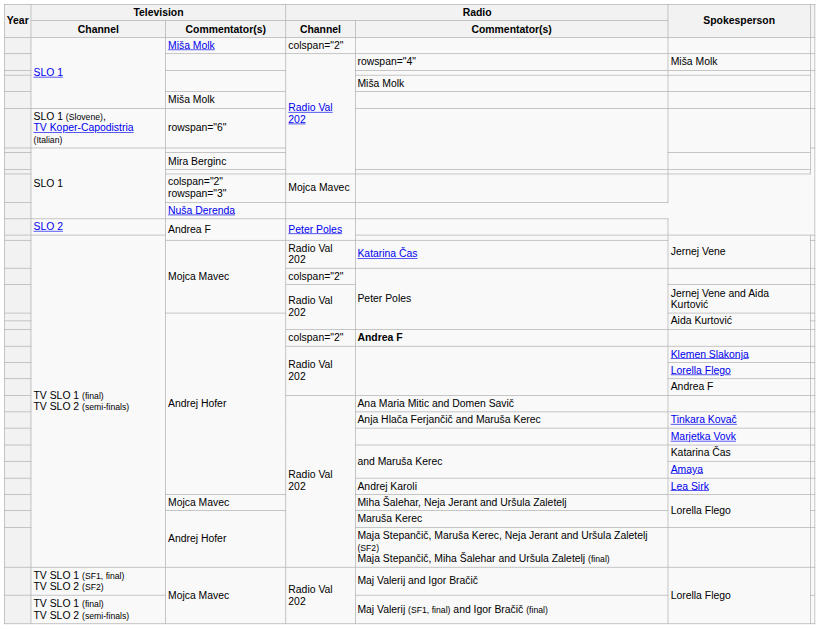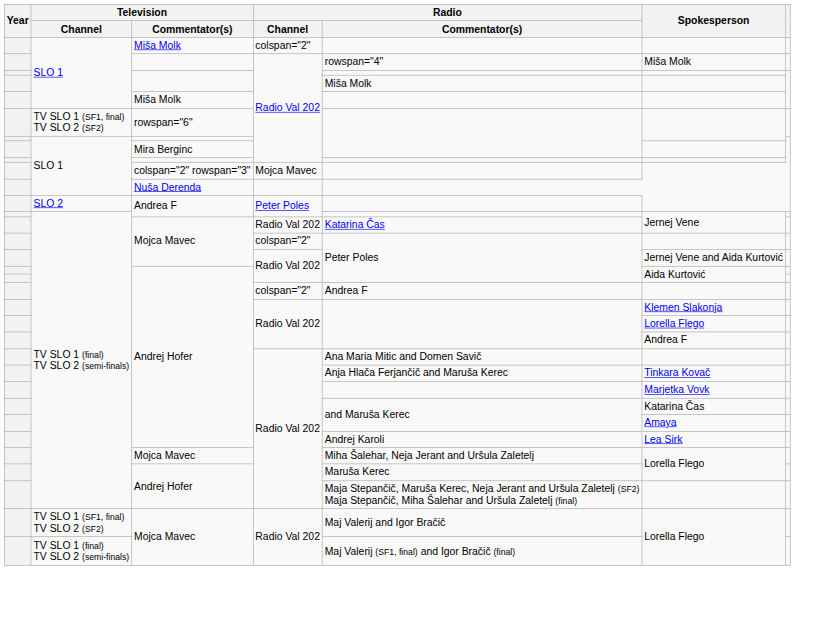(83, 128) SLO 1 (Slovene), TV Koper-Capodistria (Italian) -> (79, 122) TV SLO 1 (SF1, final) TV SLO 2 (SF2)
(380, 337) bold -> (346, 291) normal
